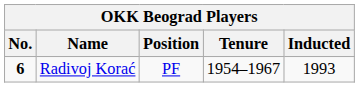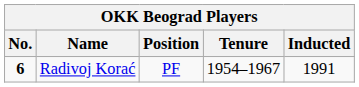(319, 69) 1993 -> (319, 69) 1991
